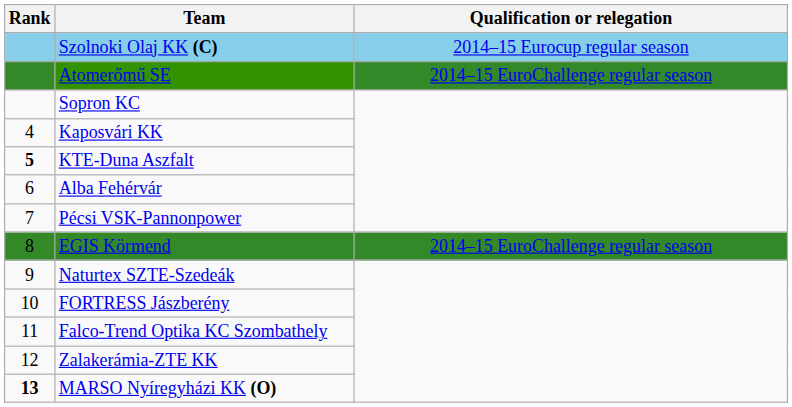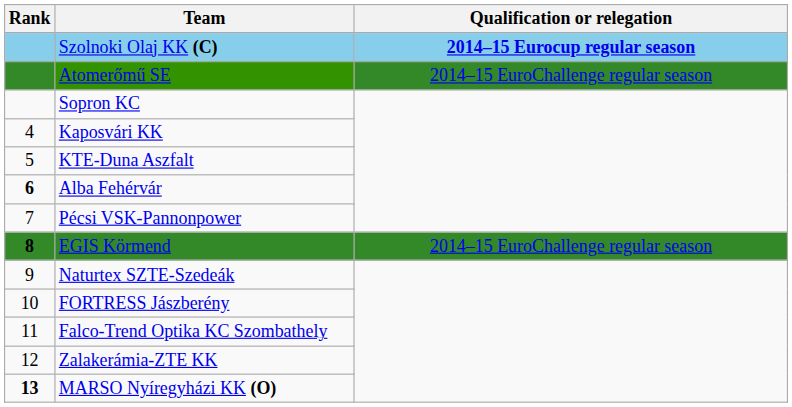(571, 47) normal -> (571, 47) bold
(30, 160) bold -> (30, 160) normal
(30, 189) normal -> (30, 189) bold
(30, 246) normal -> (30, 246) bold
